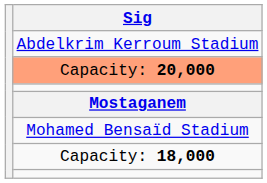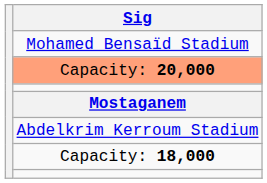(138, 44) Abdelkrim Kerroum Stadium -> (137, 44) Mohamed Bensaïd Stadium
(137, 131) Mohamed Bensaïd Stadium -> (138, 131) Abdelkrim Kerroum Stadium
